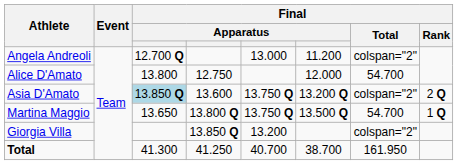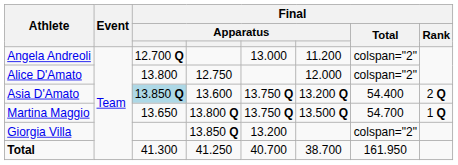(385, 75) 54.700 -> (385, 75) colspan="2"
(385, 94) colspan="2" -> (385, 94) 54.400
